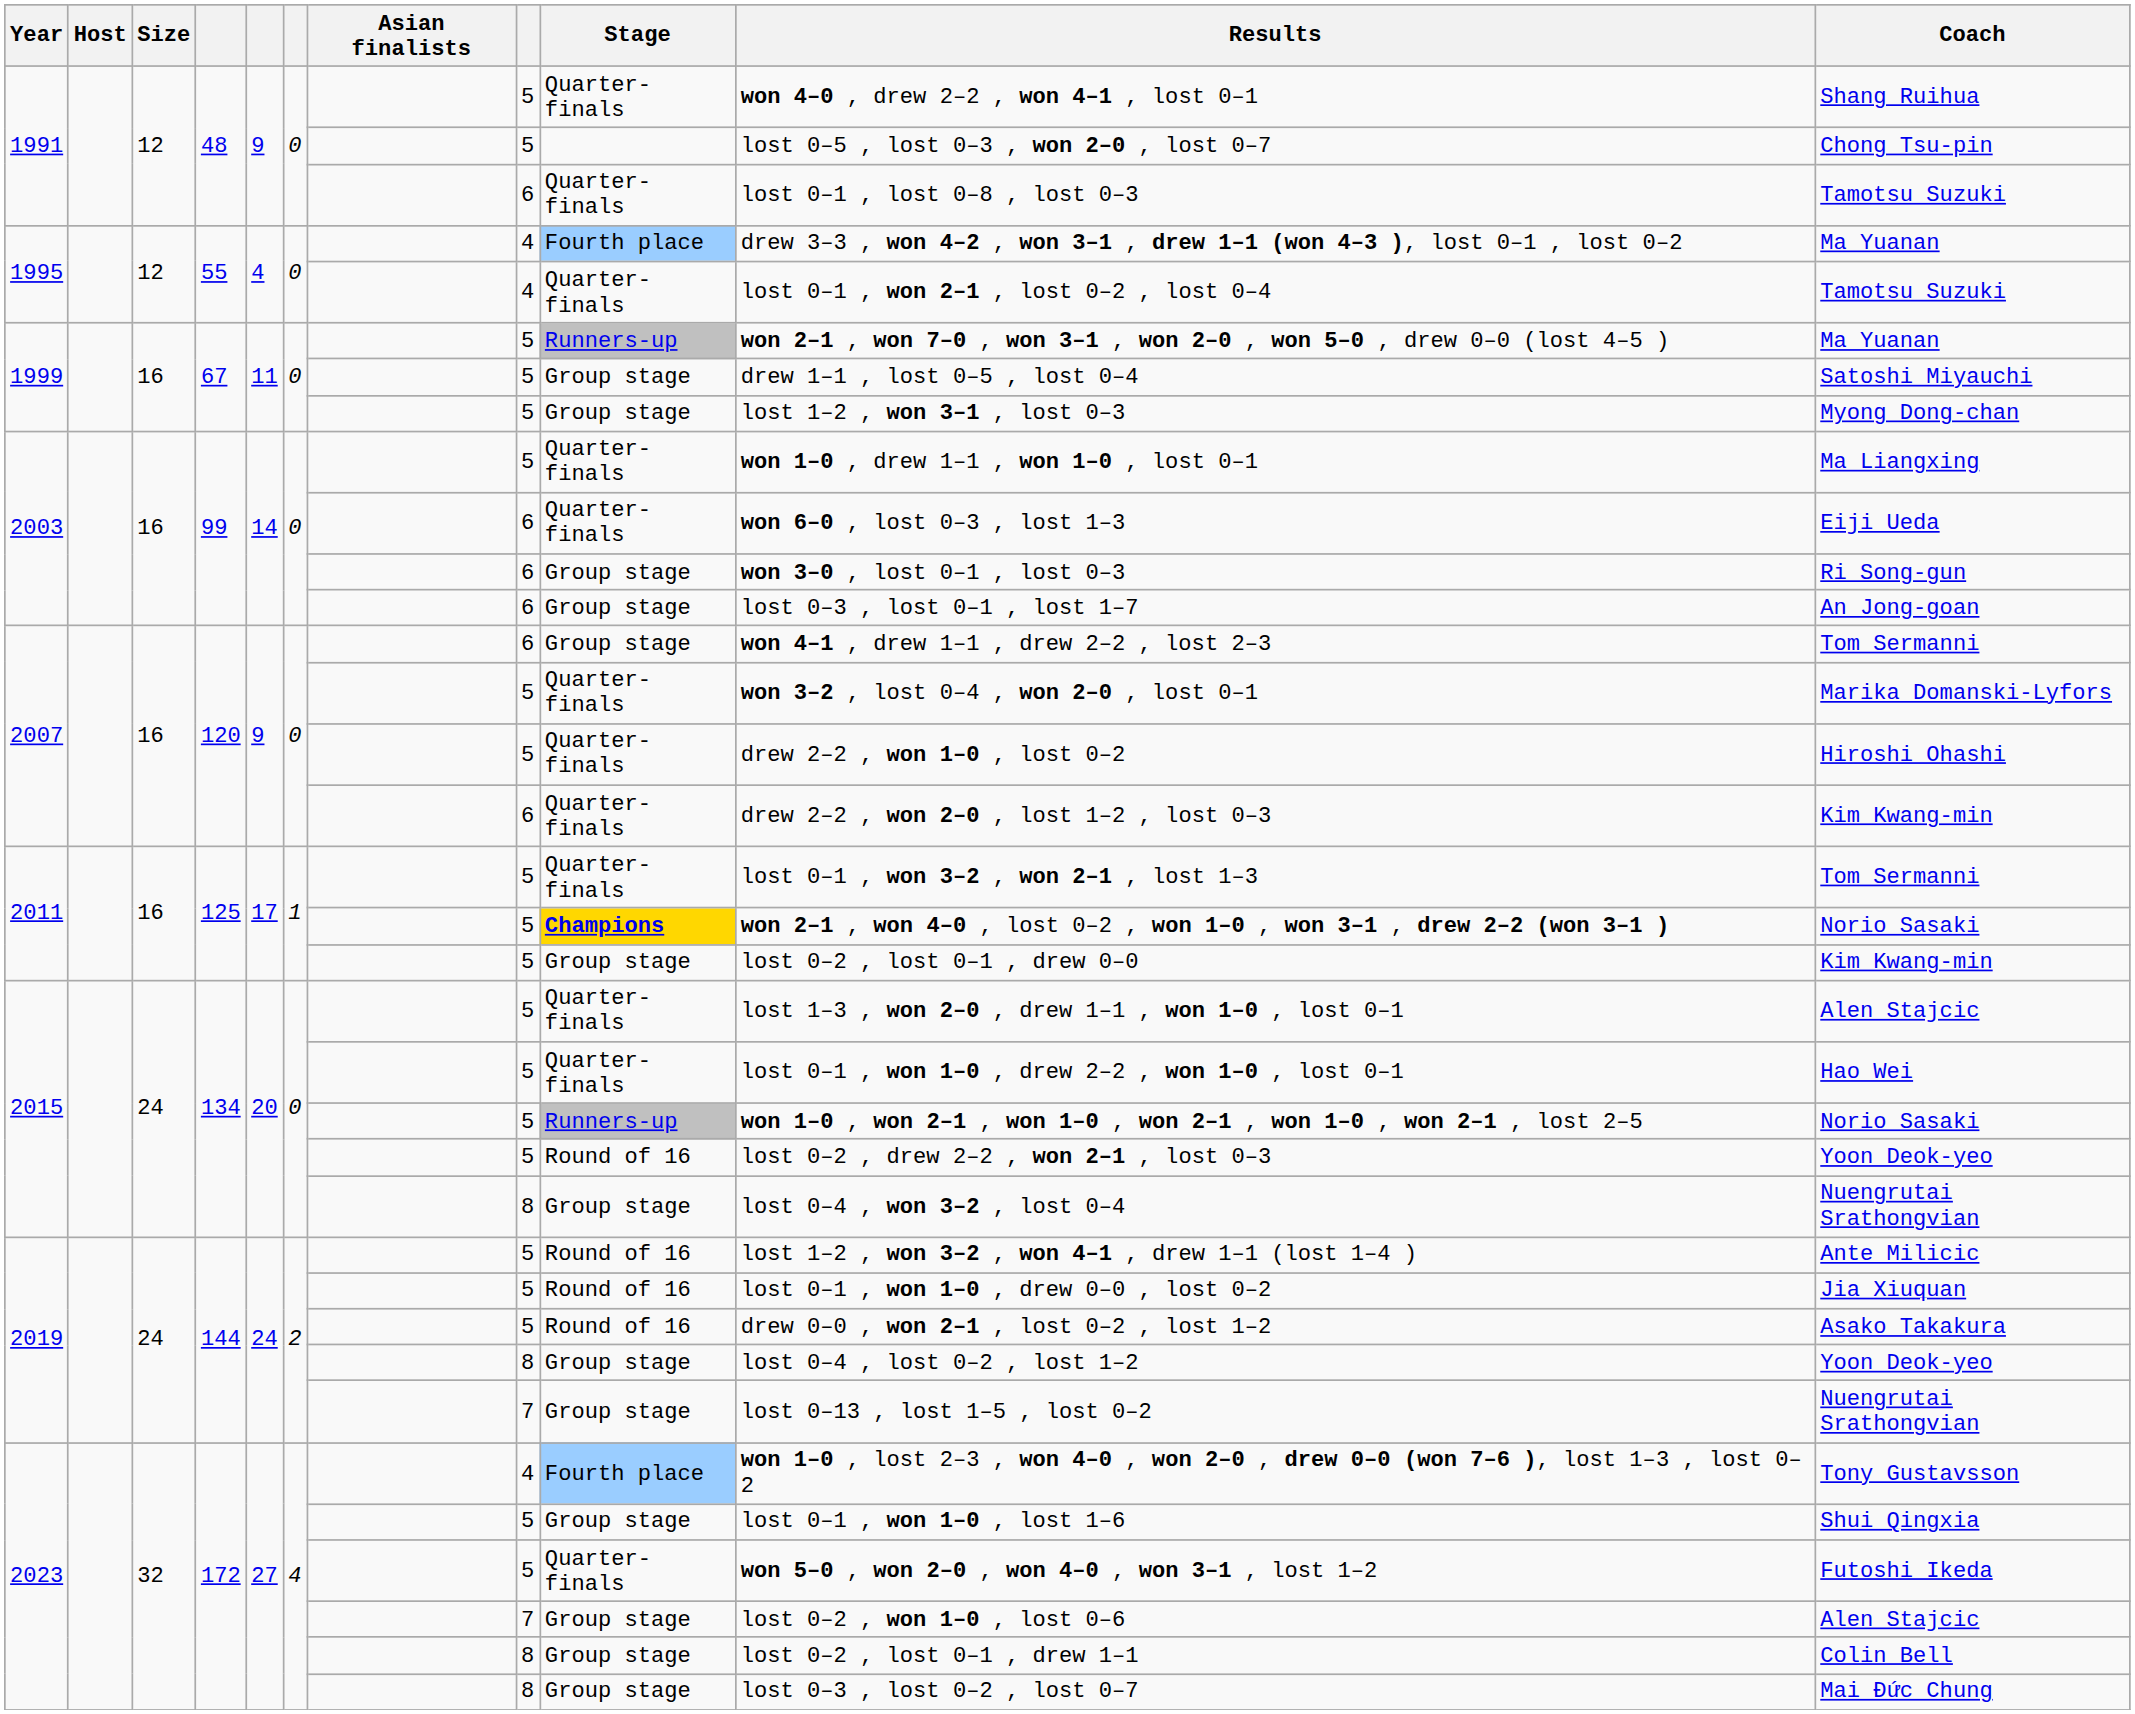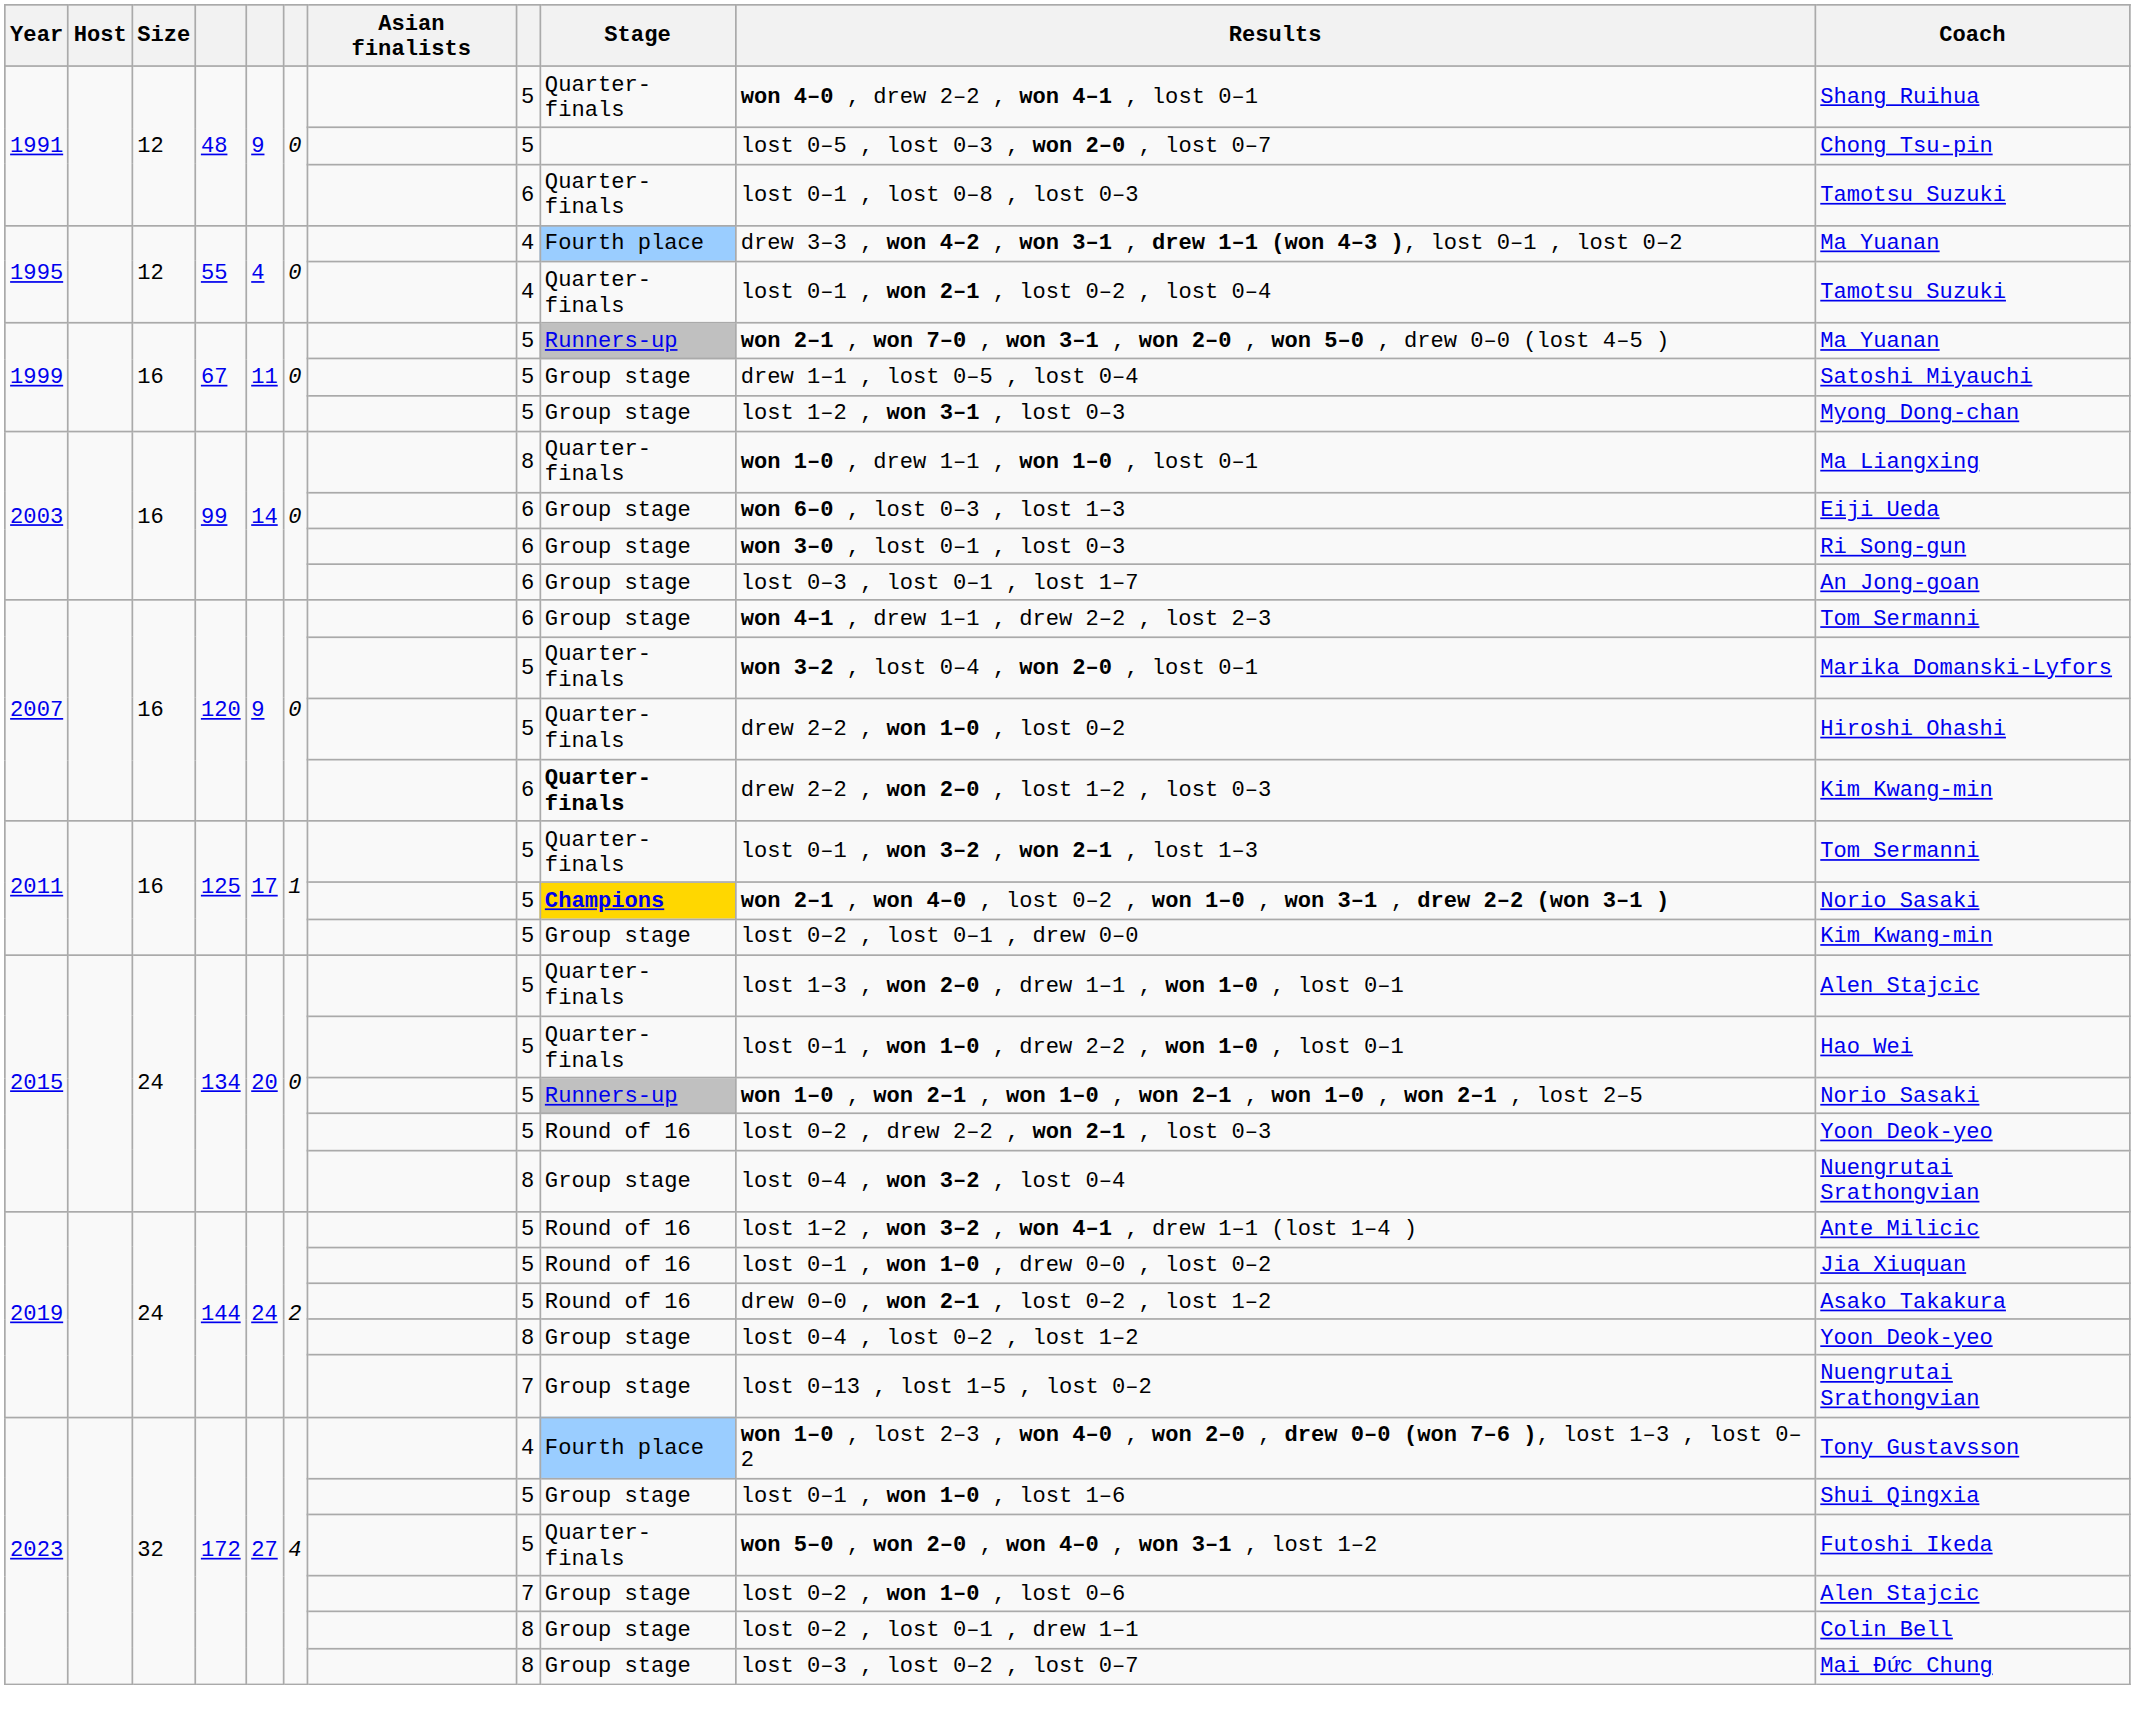(528, 462) 5 -> (528, 462) 8
(598, 523) Quarter-finals -> (618, 511) Group stage
(598, 816) normal -> (598, 790) bold
